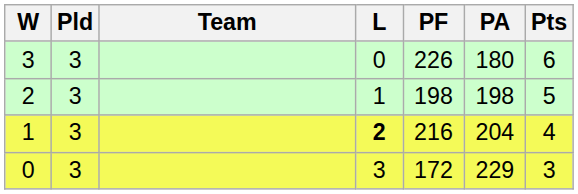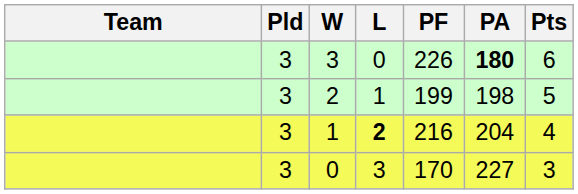columns swapped: (227, 22) <-> (28, 22)
(495, 59) normal -> (495, 59) bold
(433, 96) 198 -> (433, 96) 199
(433, 170) 172 -> (433, 170) 170
(495, 170) 229 -> (495, 170) 227
